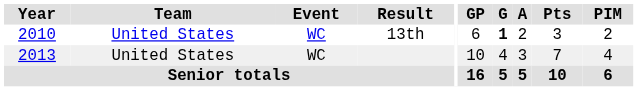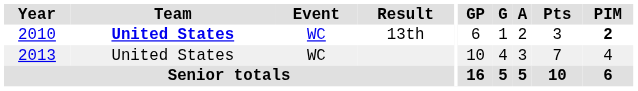(173, 35) normal -> (173, 35) bold
(503, 35) bold -> (503, 35) normal
(608, 35) normal -> (608, 35) bold
